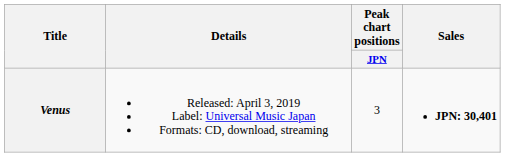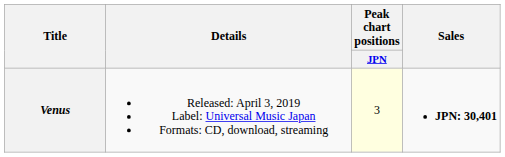(377, 110) no background -> (377, 110) lightyellow background
